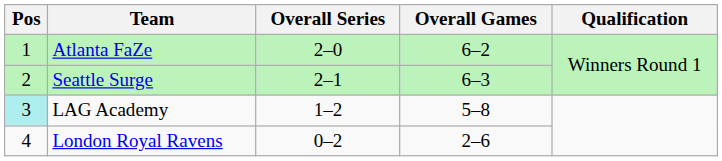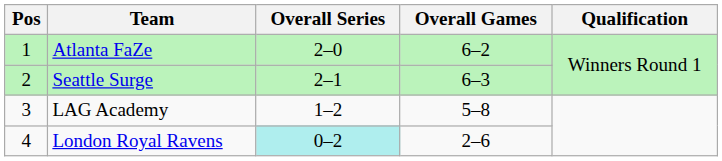(26, 110) paleturquoise background -> (26, 110) no background
(328, 140) no background -> (328, 140) paleturquoise background
